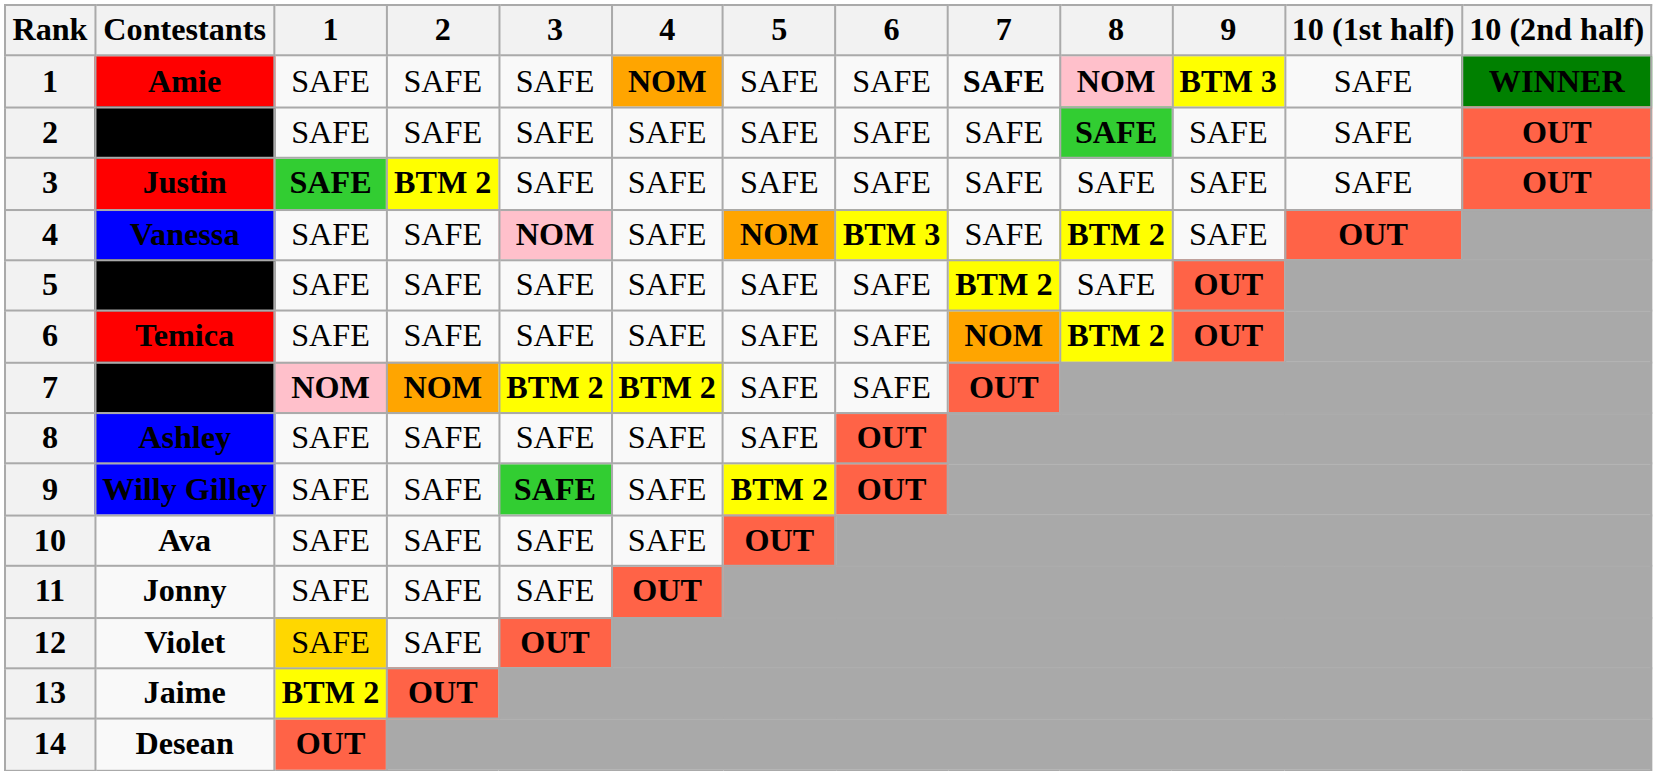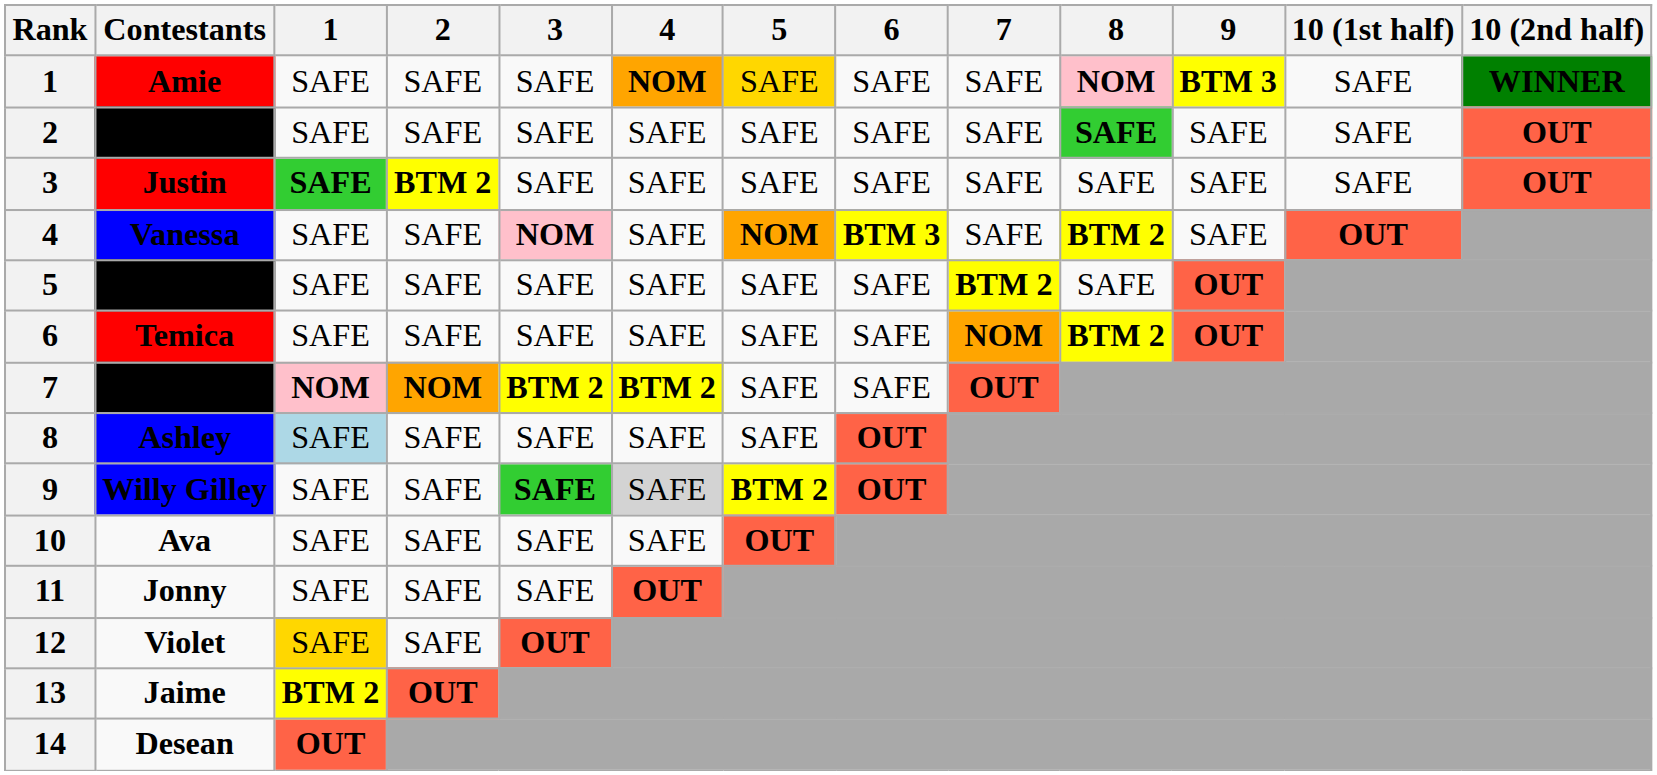(779, 81) no background -> (779, 81) gold background
(1004, 81) bold -> (1004, 81) normal
(331, 438) no background -> (331, 438) lightblue background
(667, 489) no background -> (667, 489) lightgrey background
